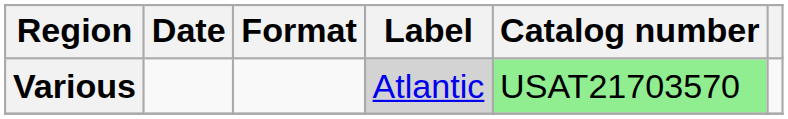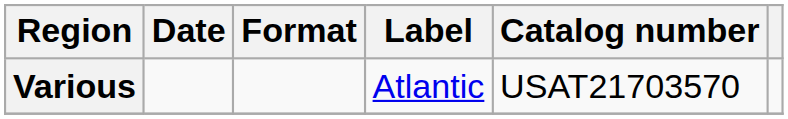(428, 85) lightgrey background -> (428, 85) no background
(620, 85) lightgreen background -> (620, 85) no background
